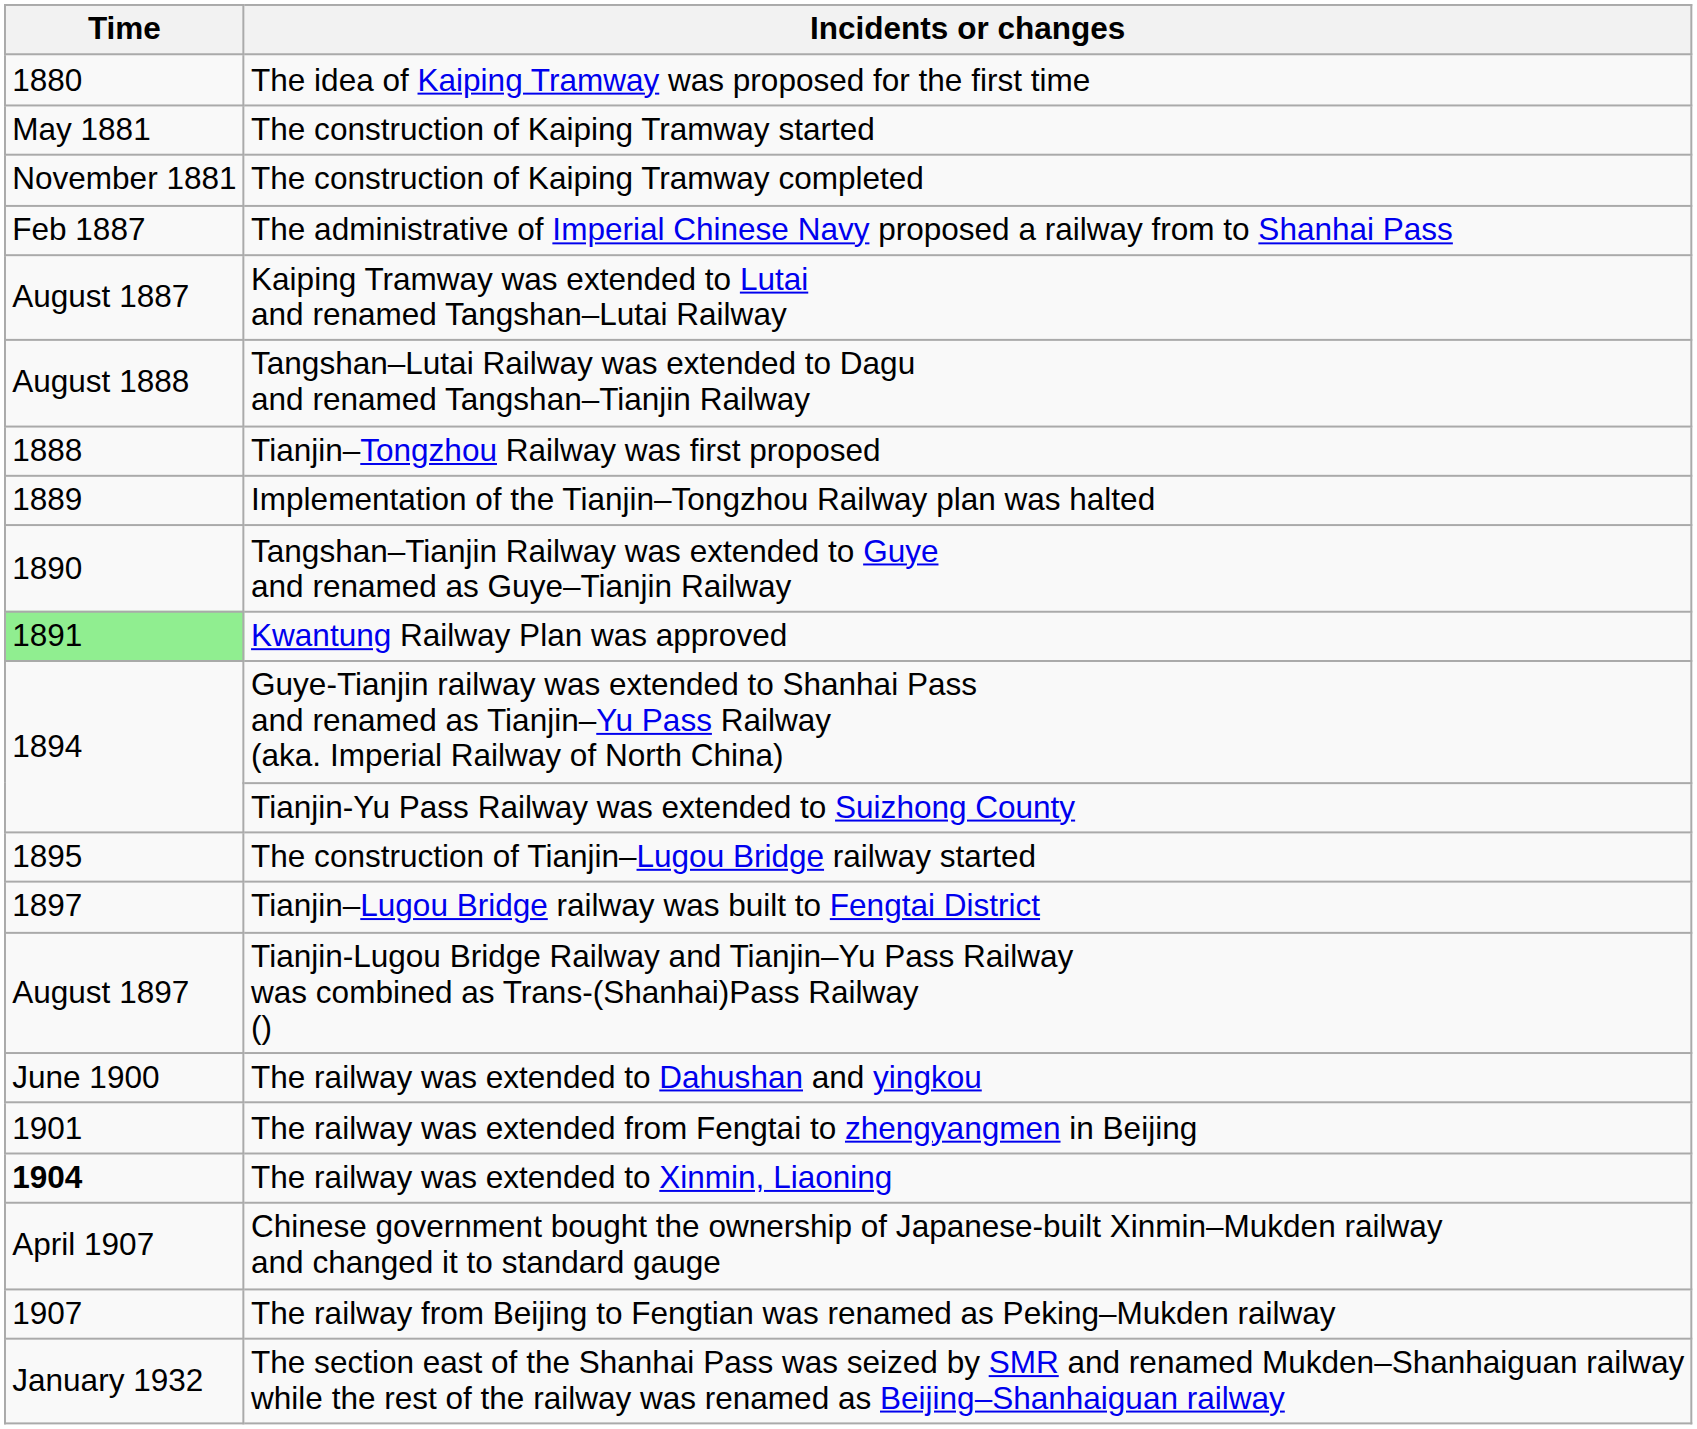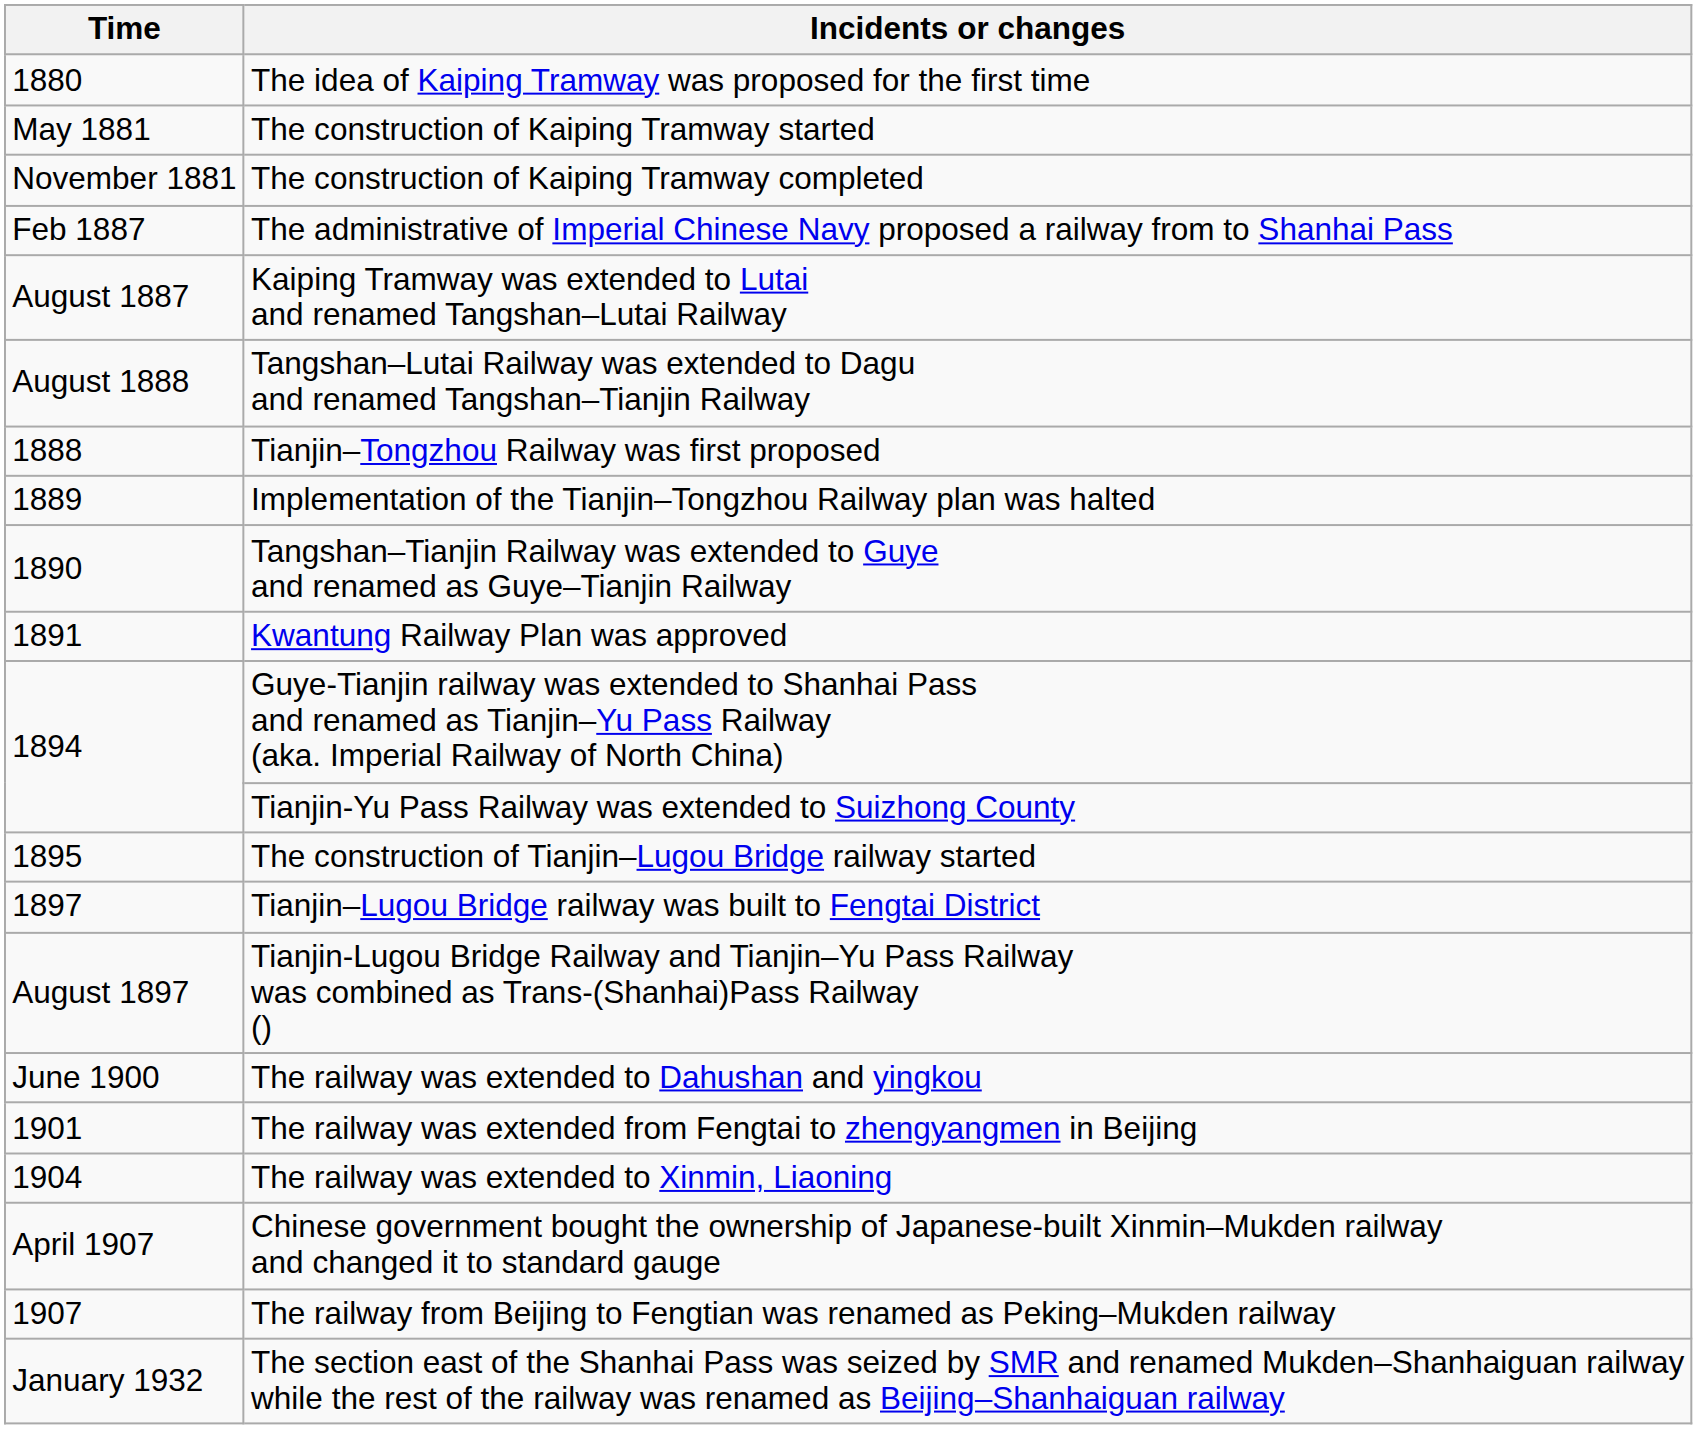(47, 635) lightgreen background -> (47, 635) no background
(47, 1177) bold -> (47, 1177) normal
